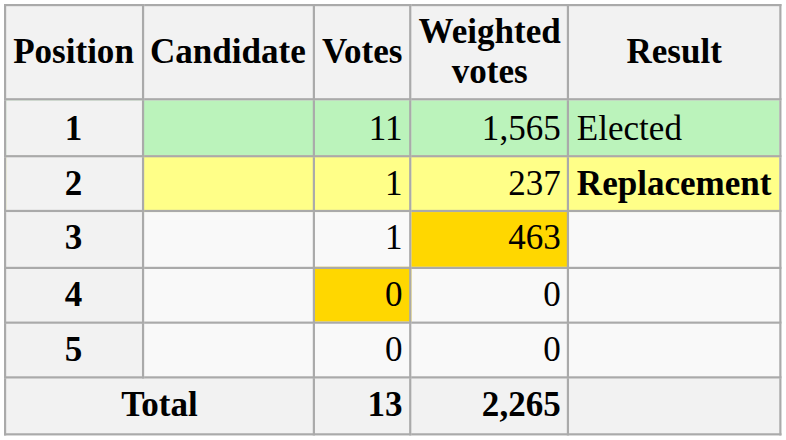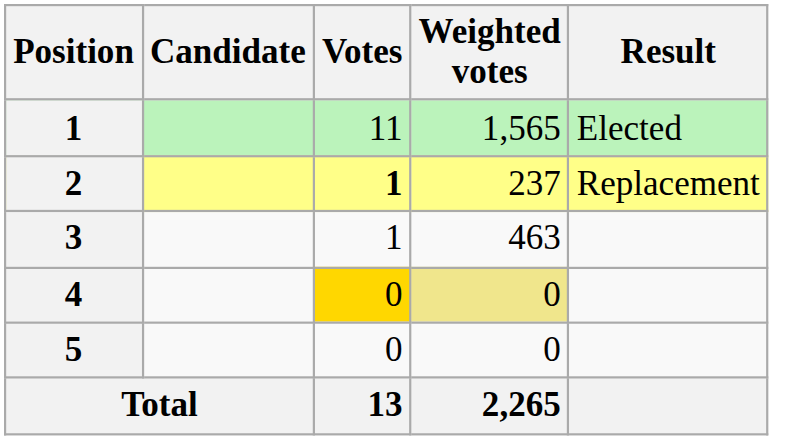(394, 182) normal -> (394, 182) bold
(674, 182) bold -> (668, 182) normal
(534, 238) gold background -> (534, 238) no background
(552, 293) no background -> (552, 293) khaki background
